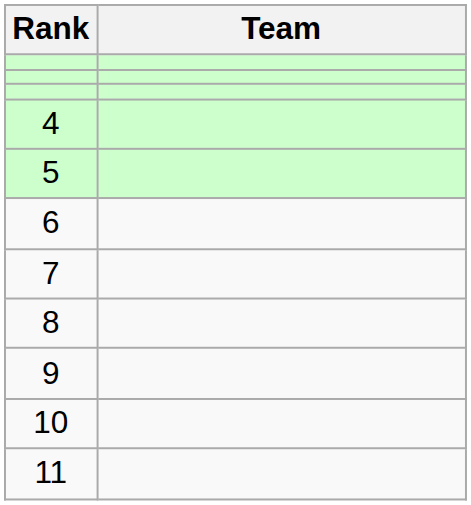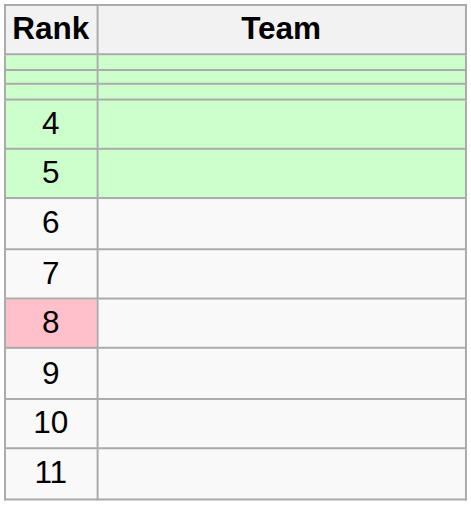(51, 323) no background -> (51, 323) pink background
